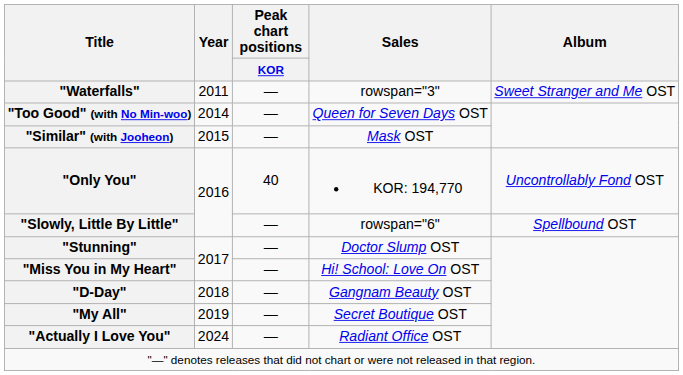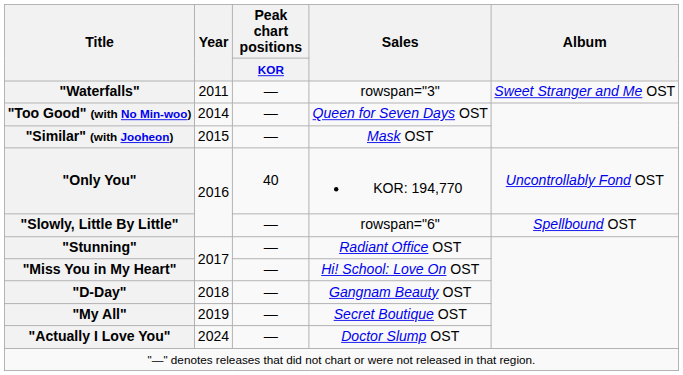(400, 247) Doctor Slump OST -> (400, 247) Radiant Office OST
(400, 336) Radiant Office OST -> (400, 336) Doctor Slump OST
